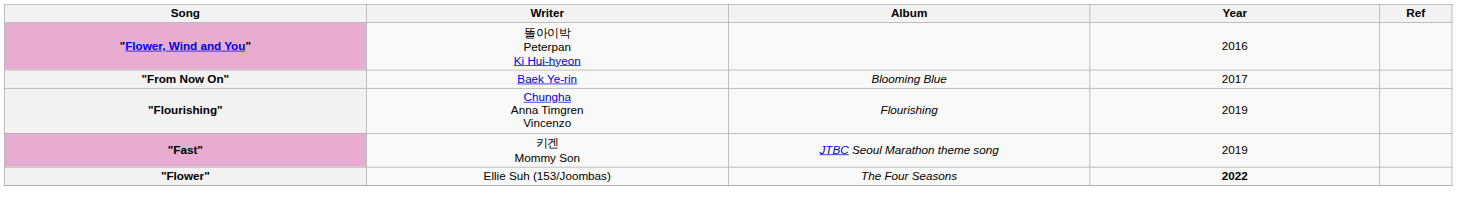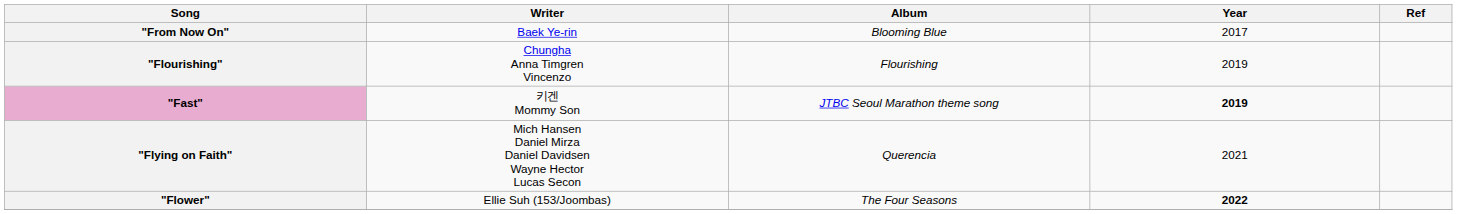- row: (185, 46)
(1235, 150) normal -> (1235, 103) bold
+ row: (185, 155)
